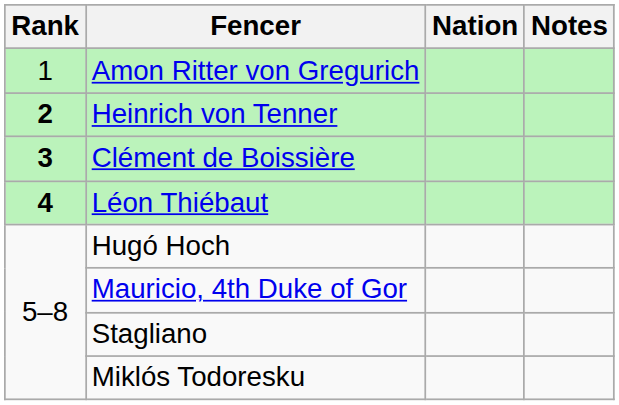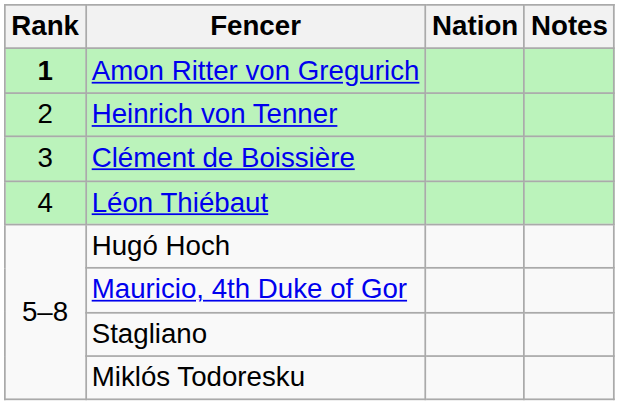(45, 70) normal -> (45, 70) bold
(45, 114) bold -> (45, 114) normal
(45, 158) bold -> (45, 158) normal
(45, 202) bold -> (45, 202) normal
